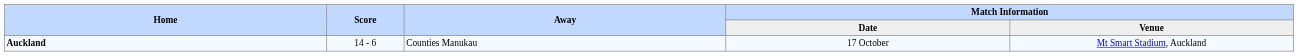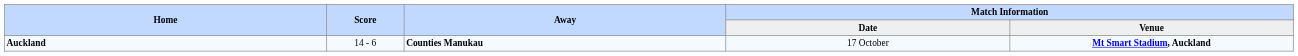(442, 43) normal -> (445, 43) bold
(1151, 43) normal -> (1151, 43) bold
